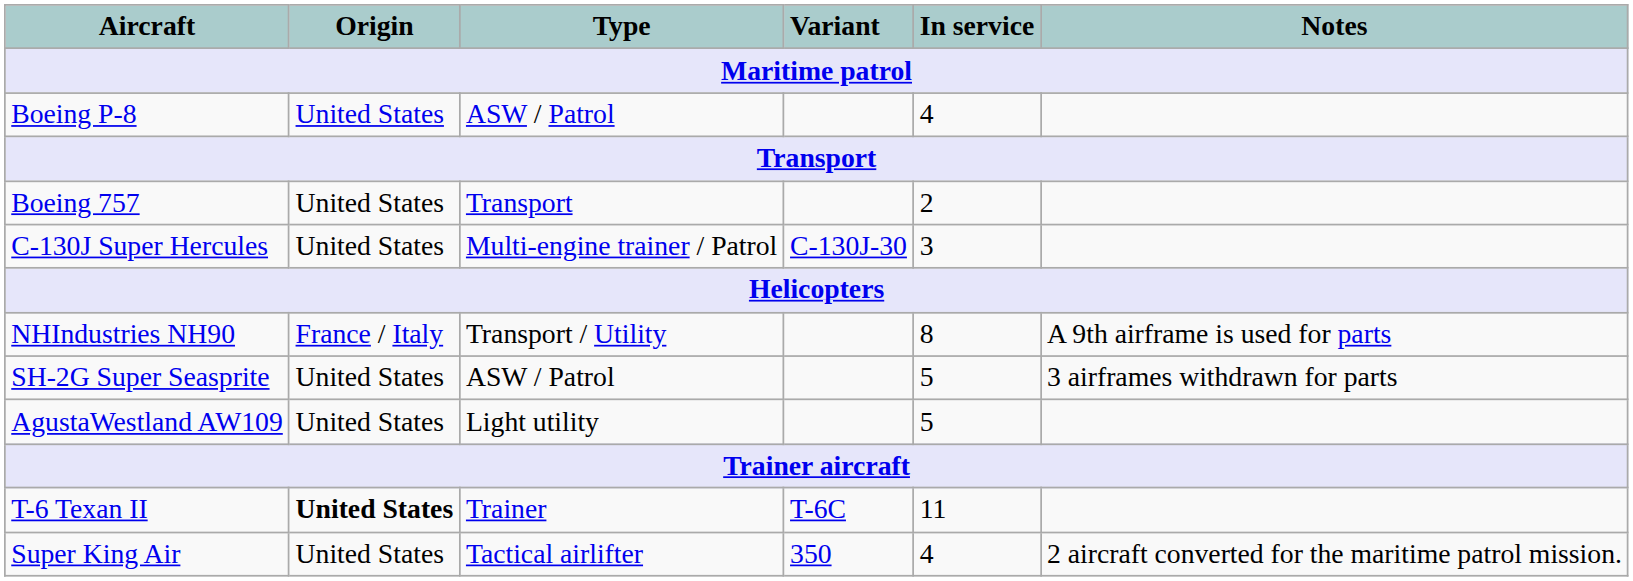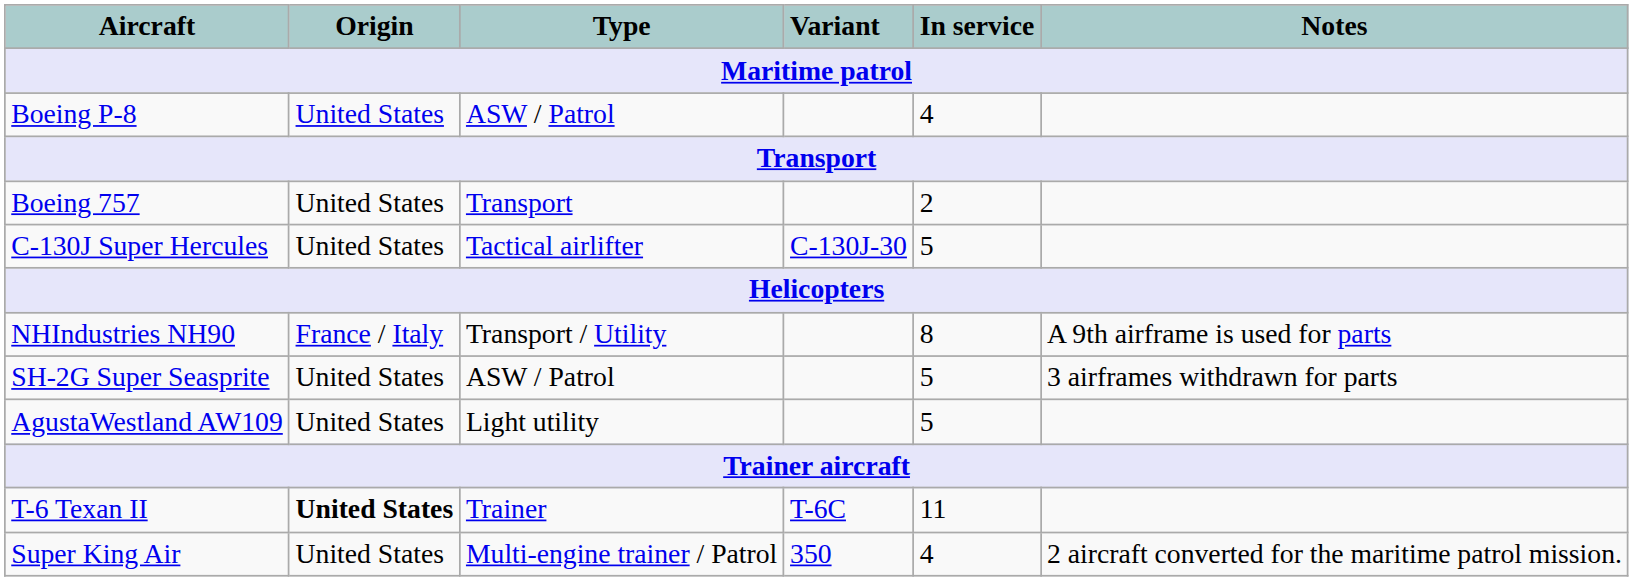(622, 245) Multi-engine trainer / Patrol -> (554, 245) Tactical airlifter
(927, 245) 3 -> (927, 245) 5
(554, 553) Tactical airlifter -> (622, 553) Multi-engine trainer / Patrol
